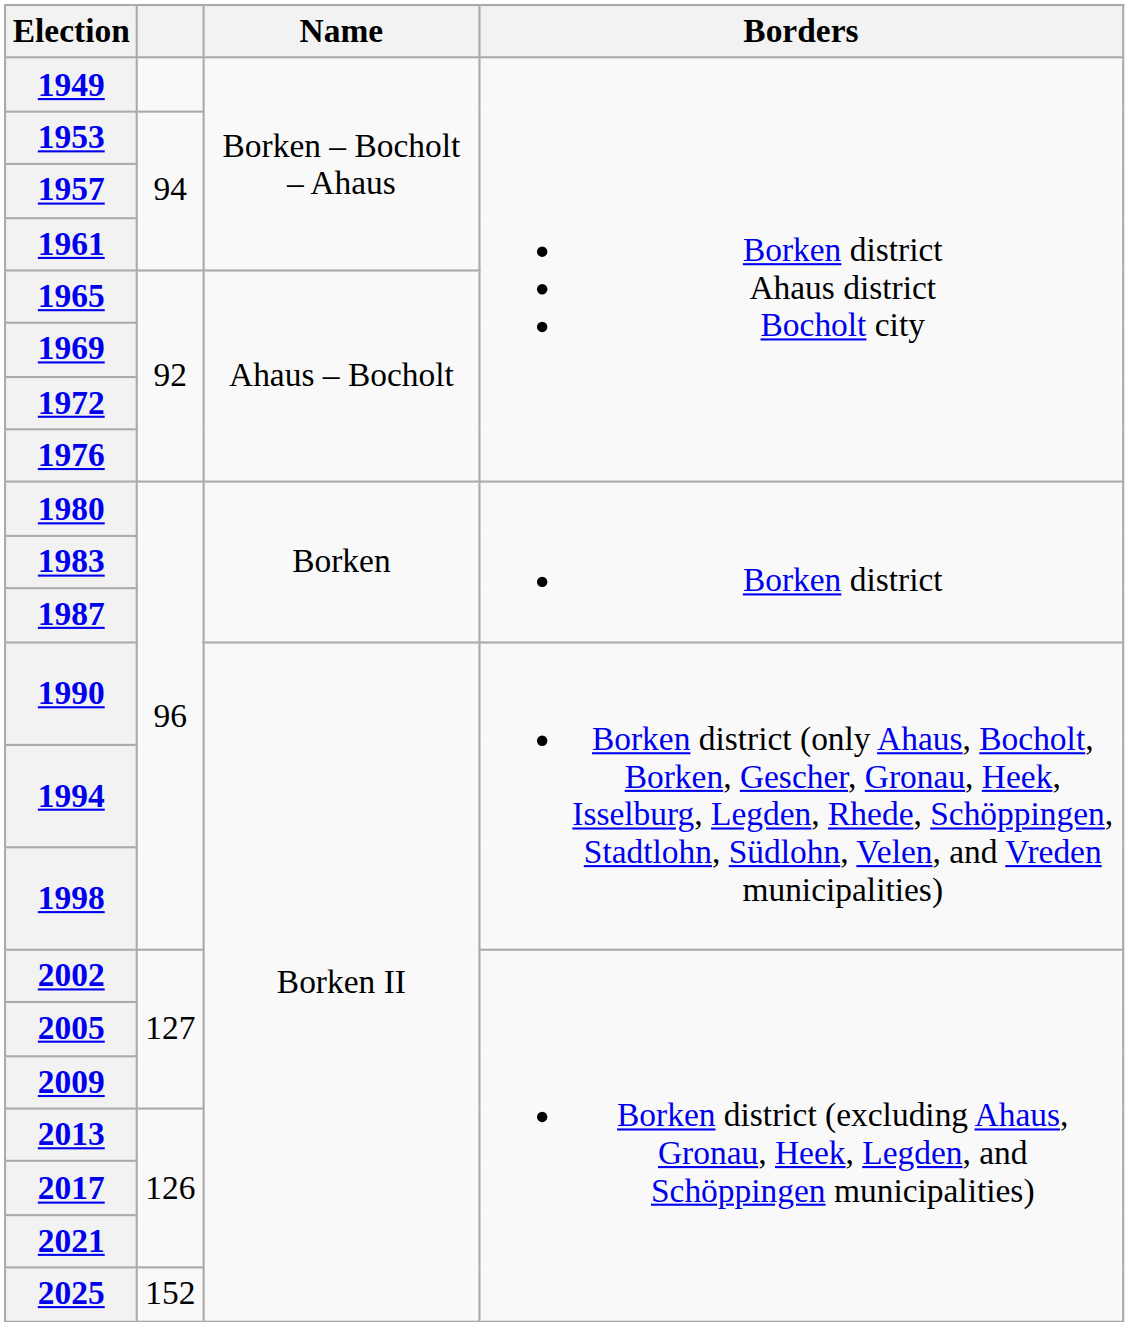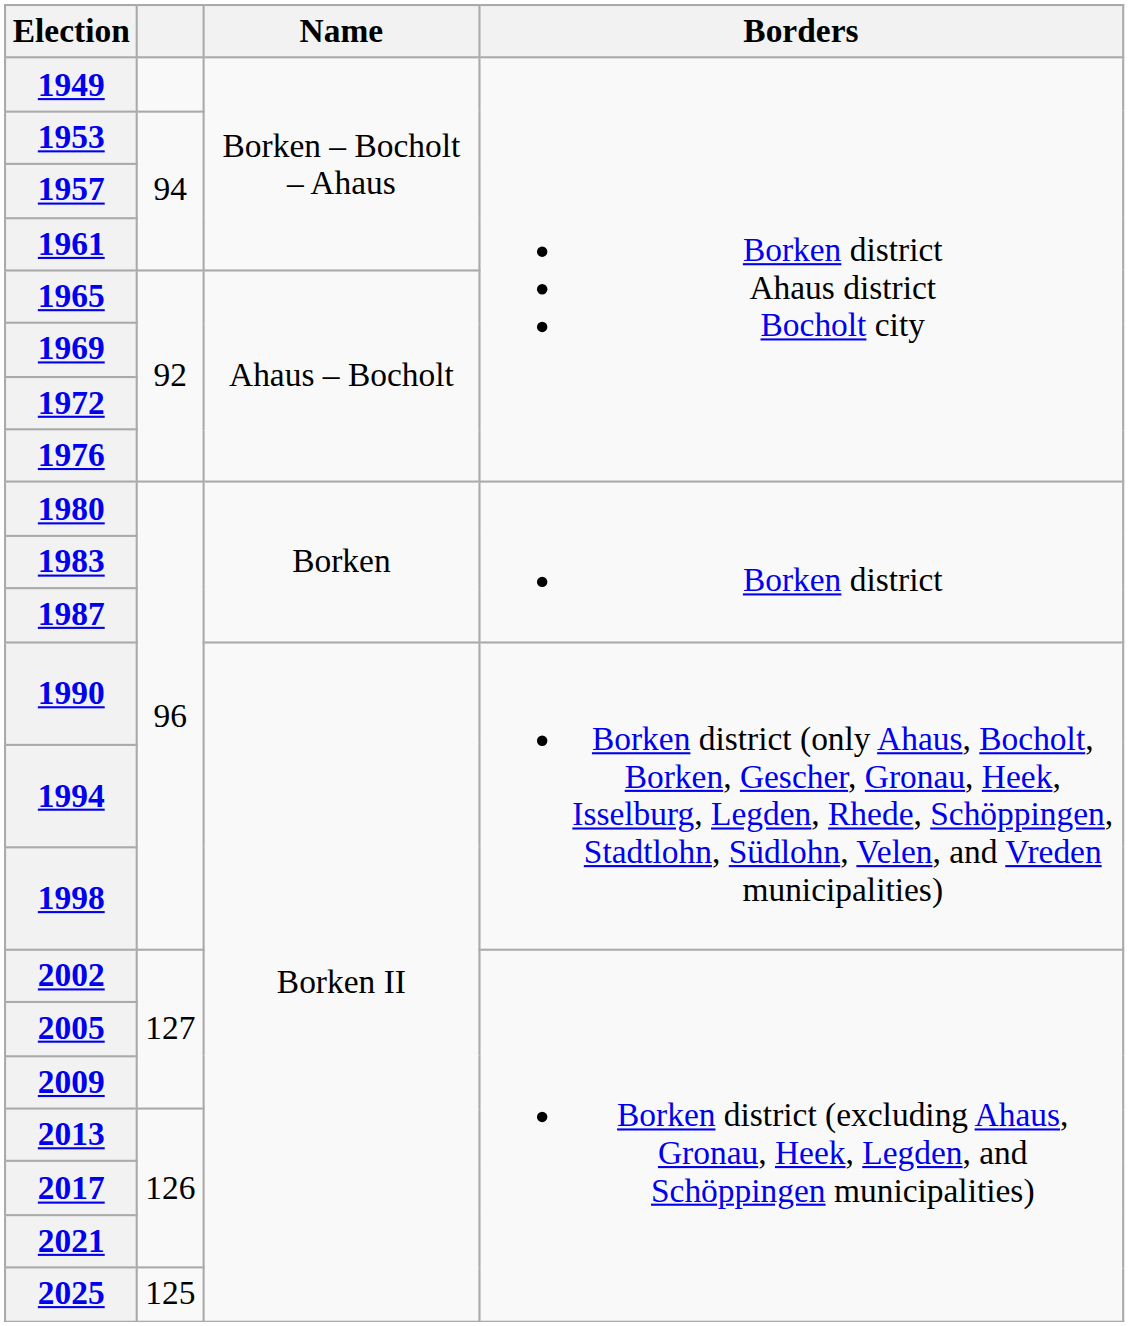(170, 1293) 152 -> (170, 1293) 125
